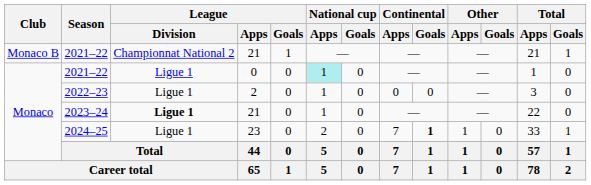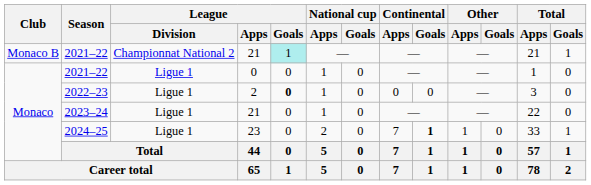(288, 53) no background -> (288, 53) paleturquoise background
(324, 72) paleturquoise background -> (324, 72) no background
(288, 92) normal -> (288, 92) bold
(174, 111) bold -> (174, 111) normal
